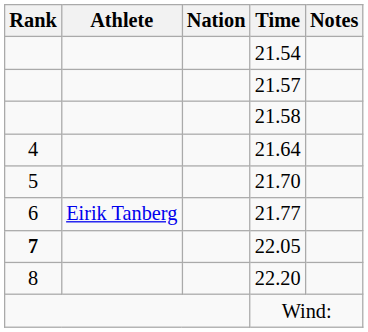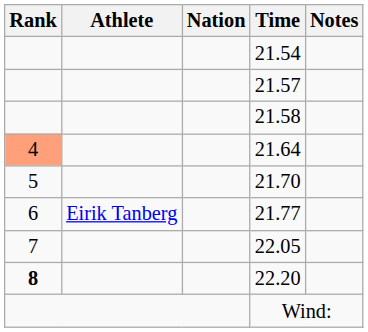(33, 149) no background -> (33, 149) lightsalmon background
(33, 246) bold -> (33, 246) normal
(33, 278) normal -> (33, 278) bold
